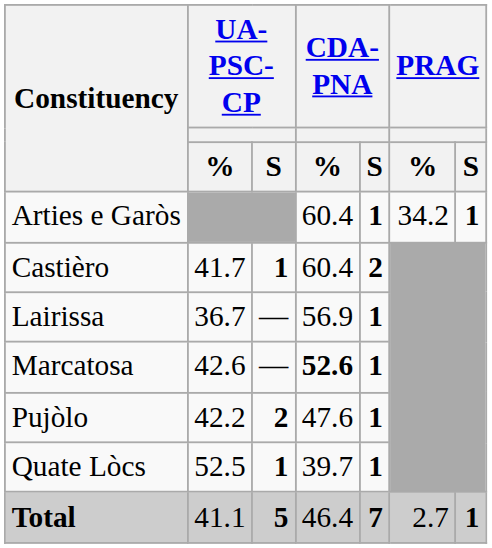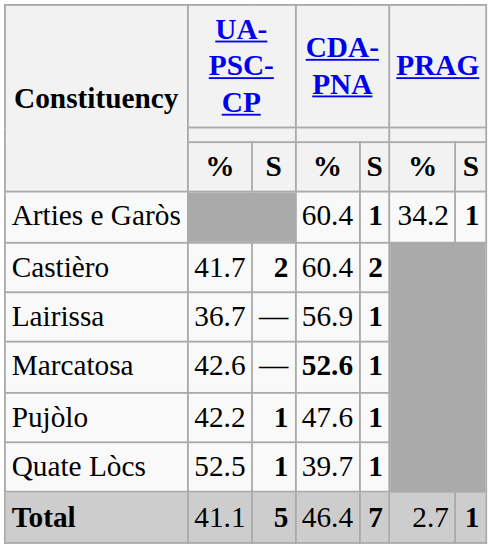(281, 266) 1 -> (281, 266) 2
(281, 416) 2 -> (281, 416) 1
